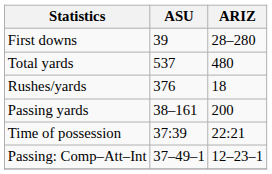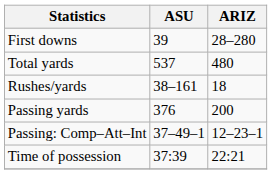(164, 86) 376 -> (175, 86) 38–161
(175, 110) 38–161 -> (164, 110) 376
rows swapped: (77, 156) <-> (64, 133)
